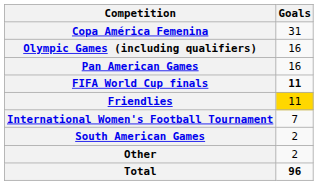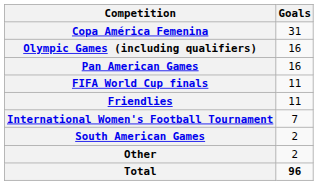(295, 84) bold -> (295, 84) normal
(295, 101) gold background -> (295, 101) no background
